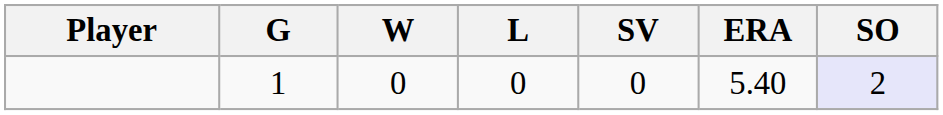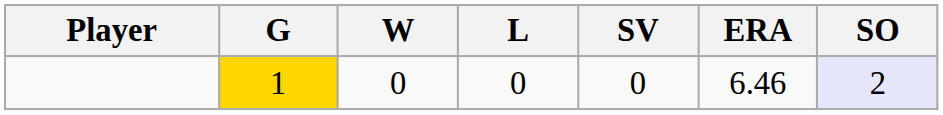(278, 82) no background -> (278, 82) gold background
(758, 82) 5.40 -> (758, 82) 6.46
